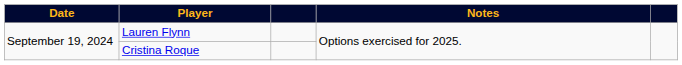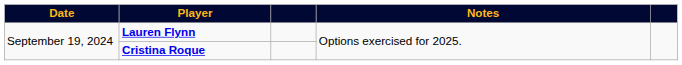(156, 32) normal -> (159, 32) bold
(161, 50) normal -> (163, 50) bold
